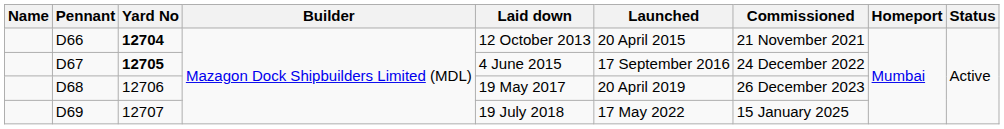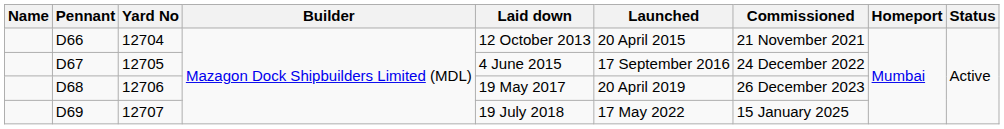(143, 40) bold -> (143, 40) normal
(143, 64) bold -> (143, 64) normal
